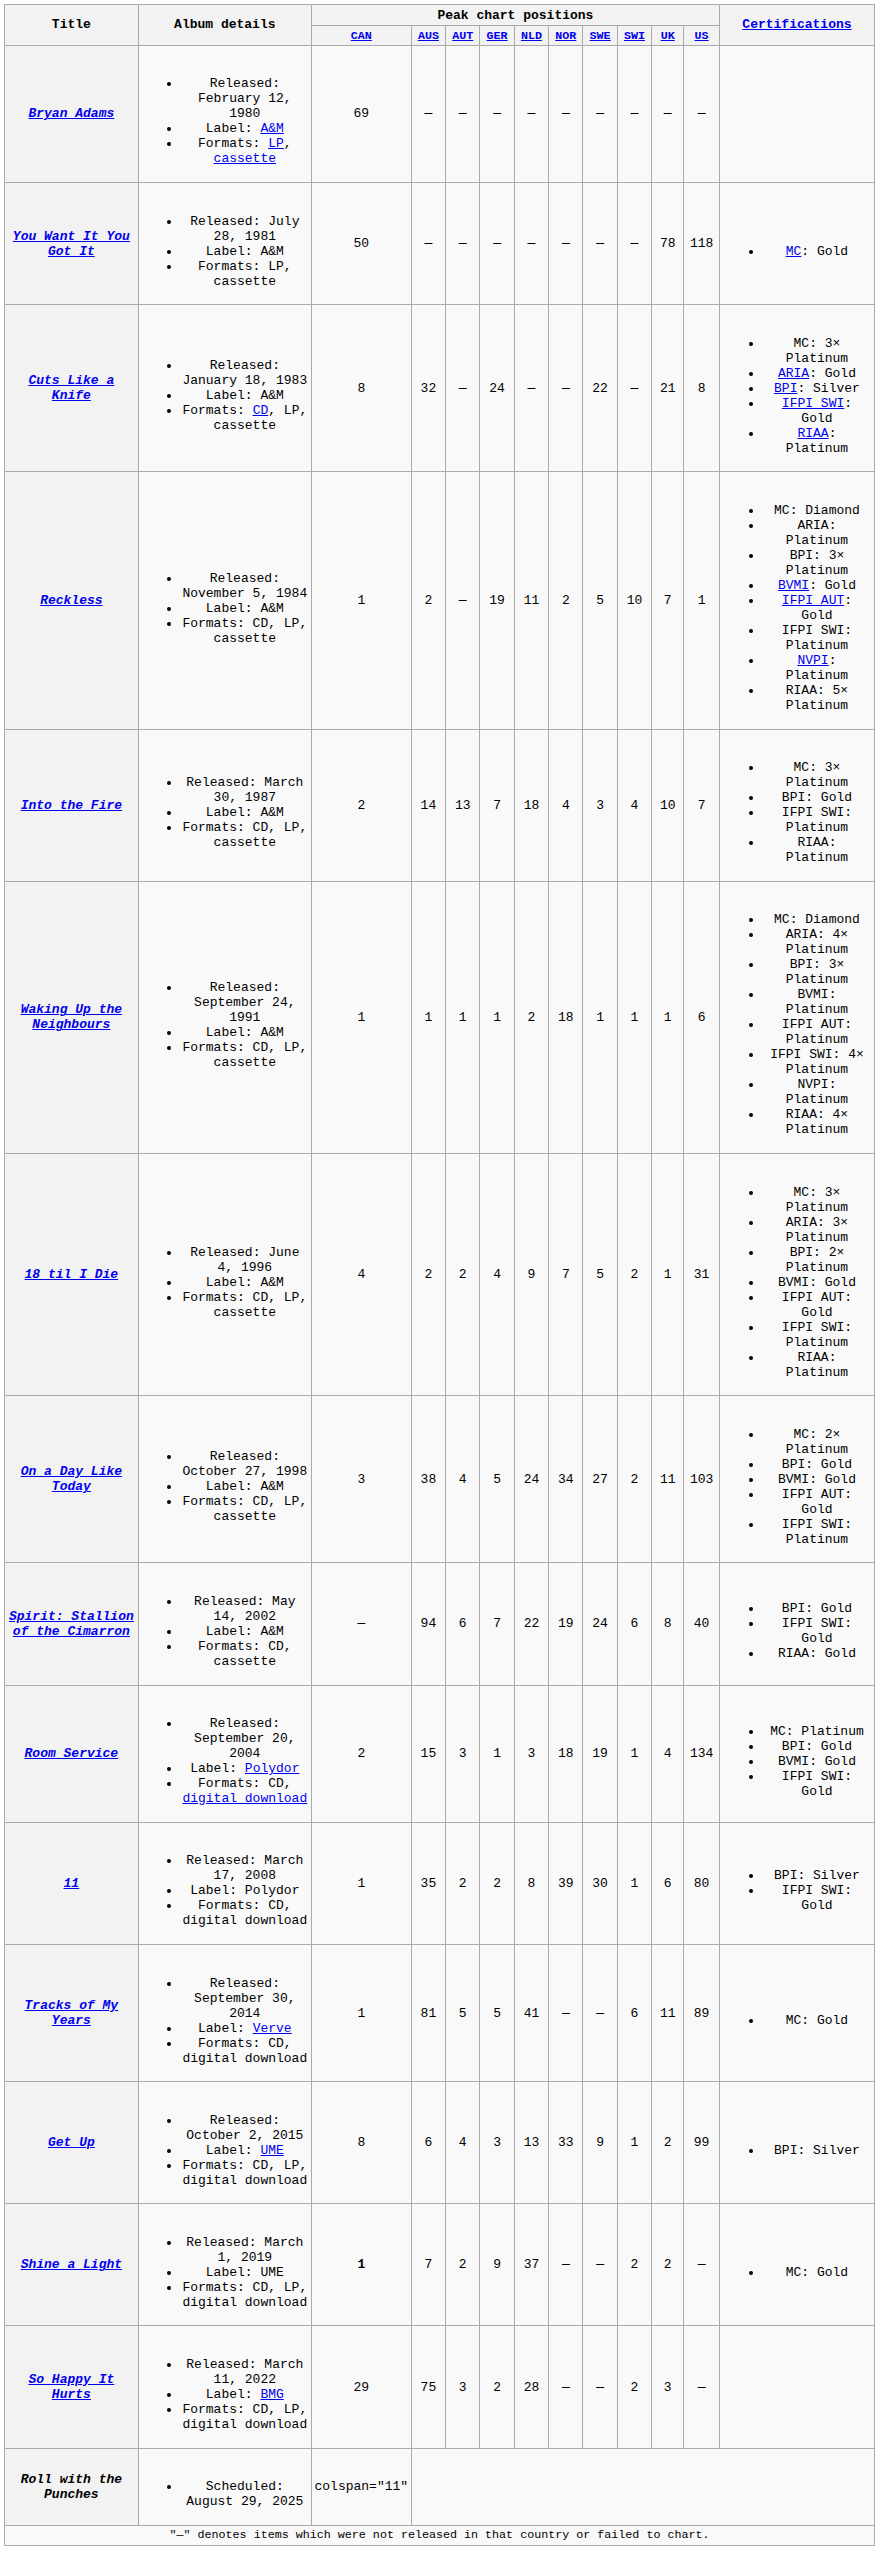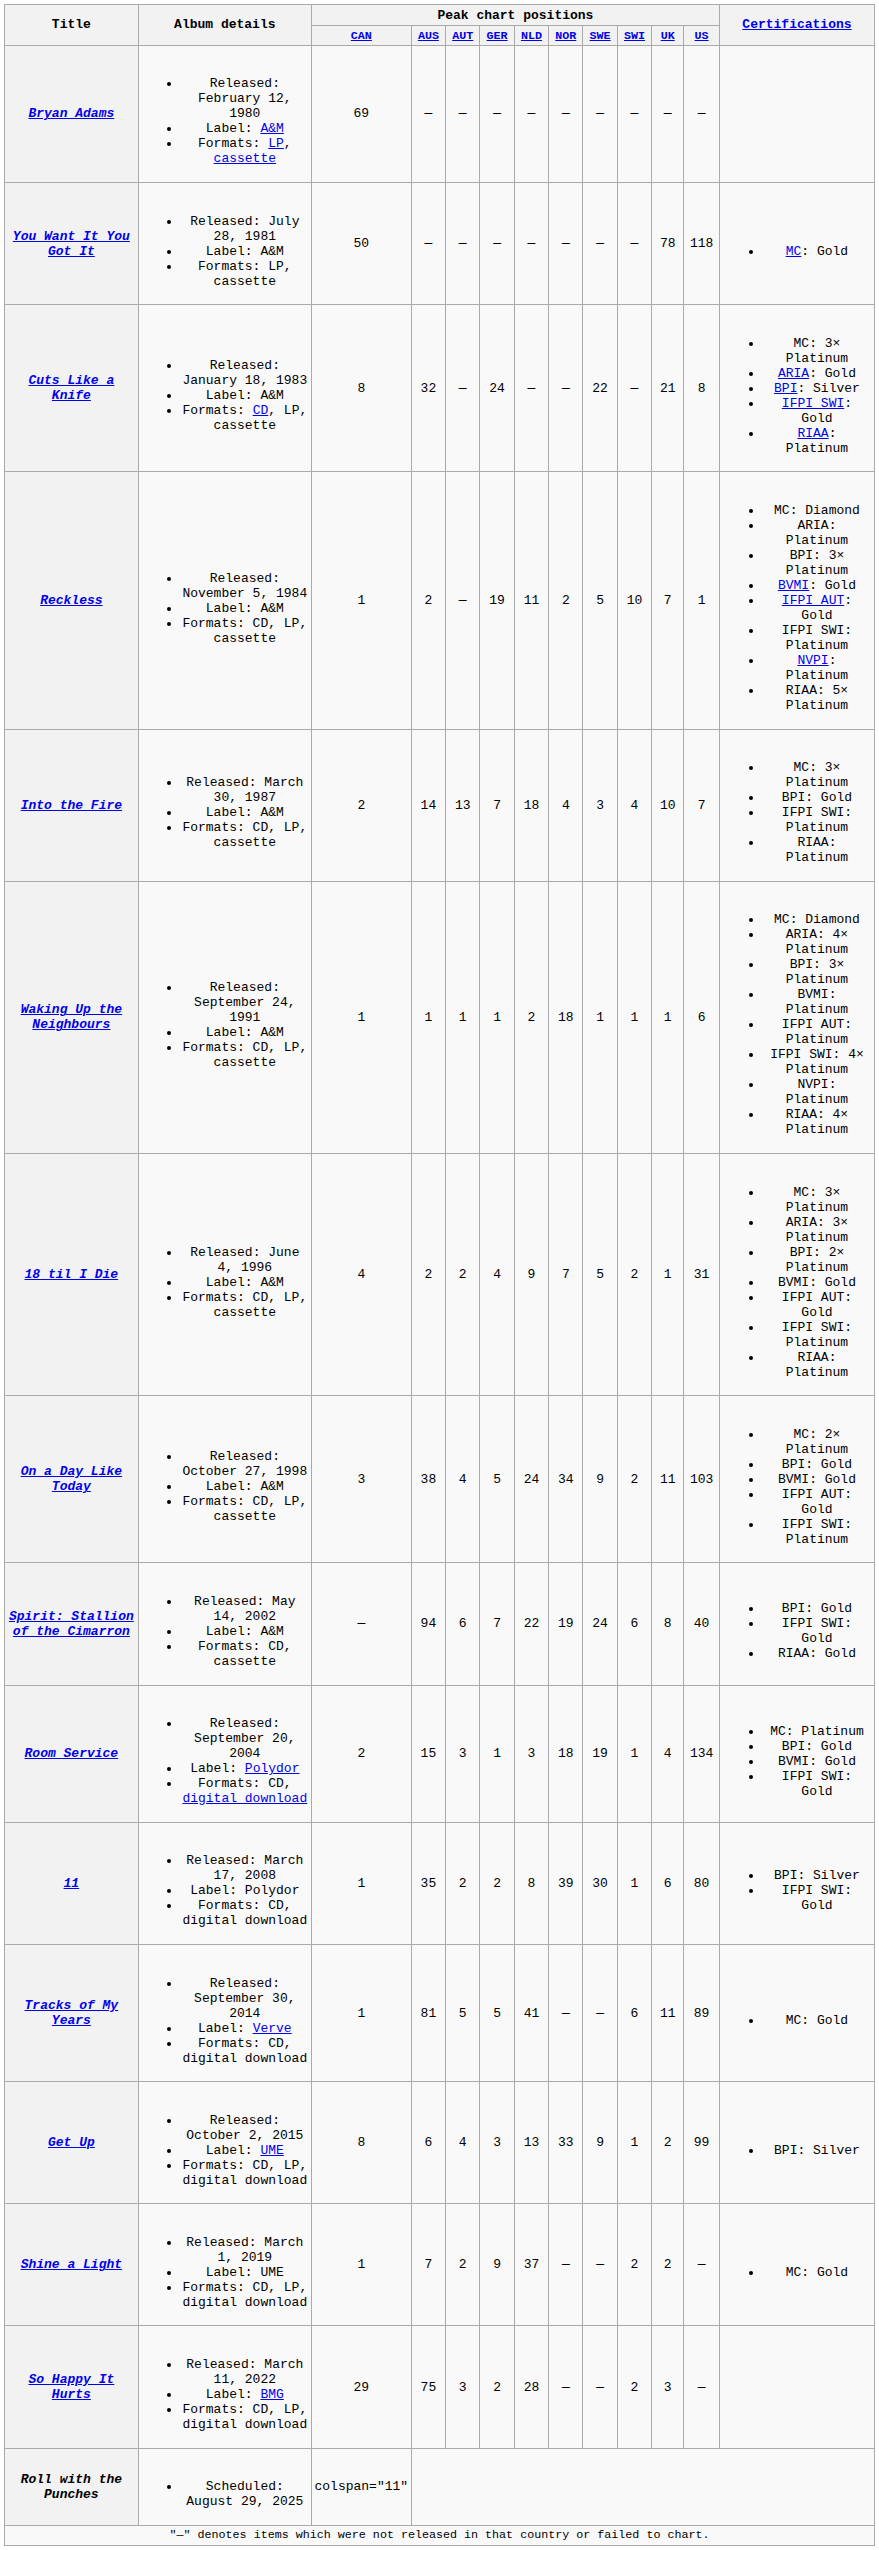(600, 1479) 27 -> (600, 1479) 9
(361, 2265) bold -> (361, 2265) normal
